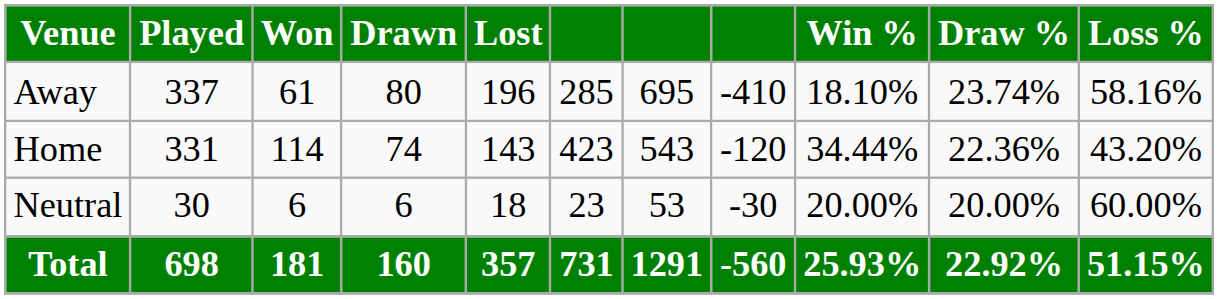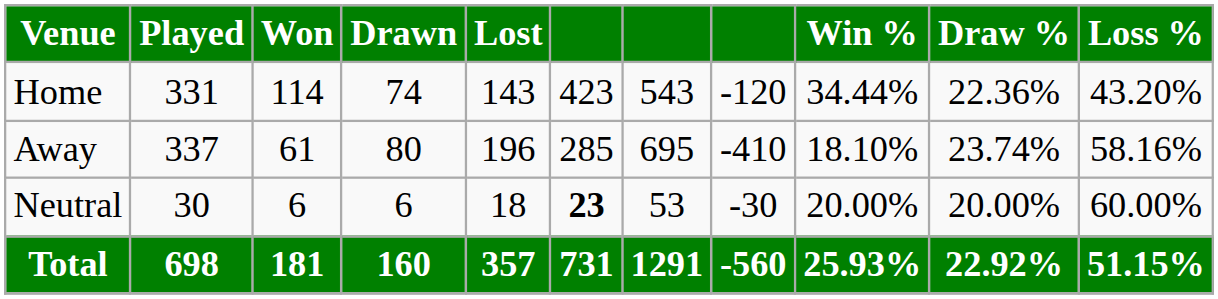rows swapped: (58, 148) <-> (55, 90)
(587, 206) normal -> (587, 206) bold
